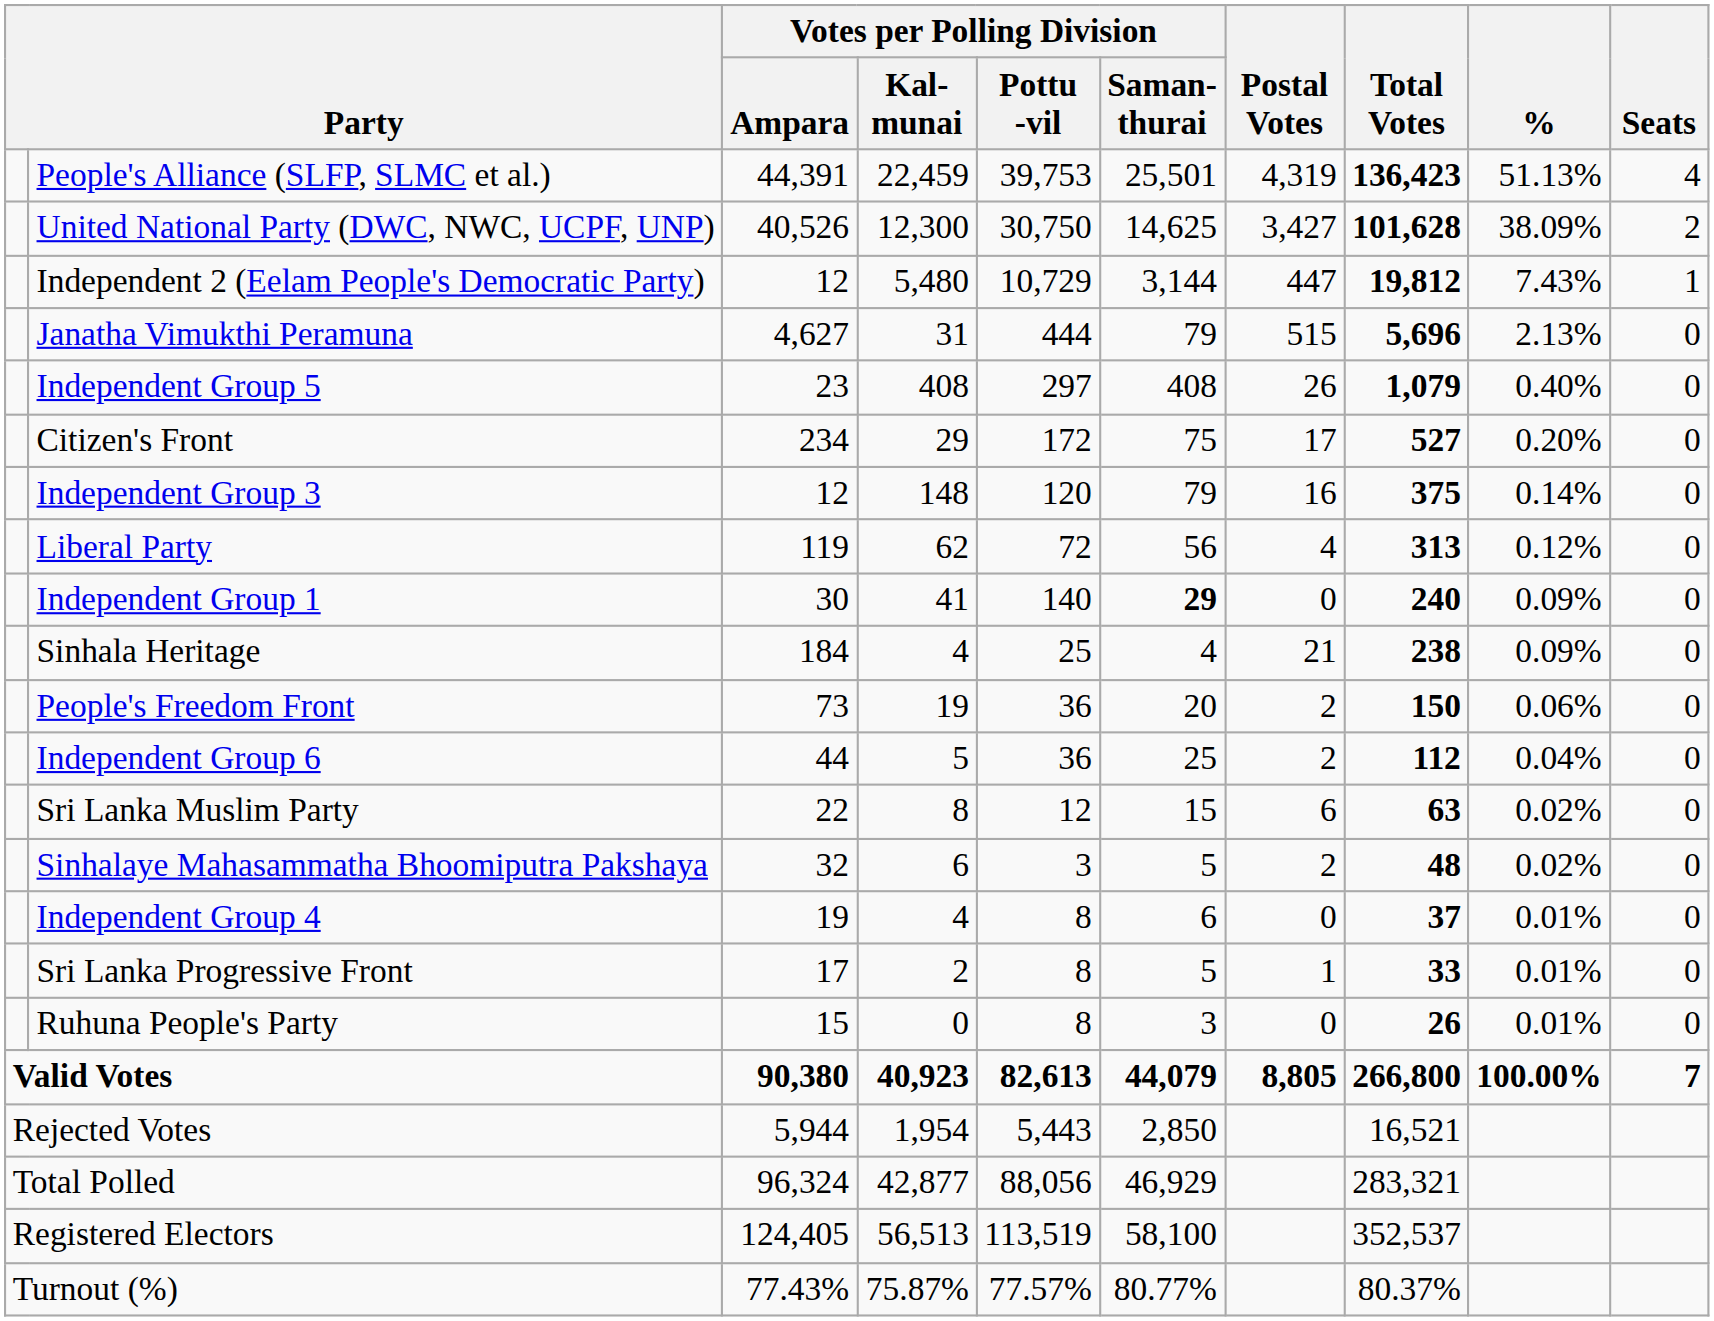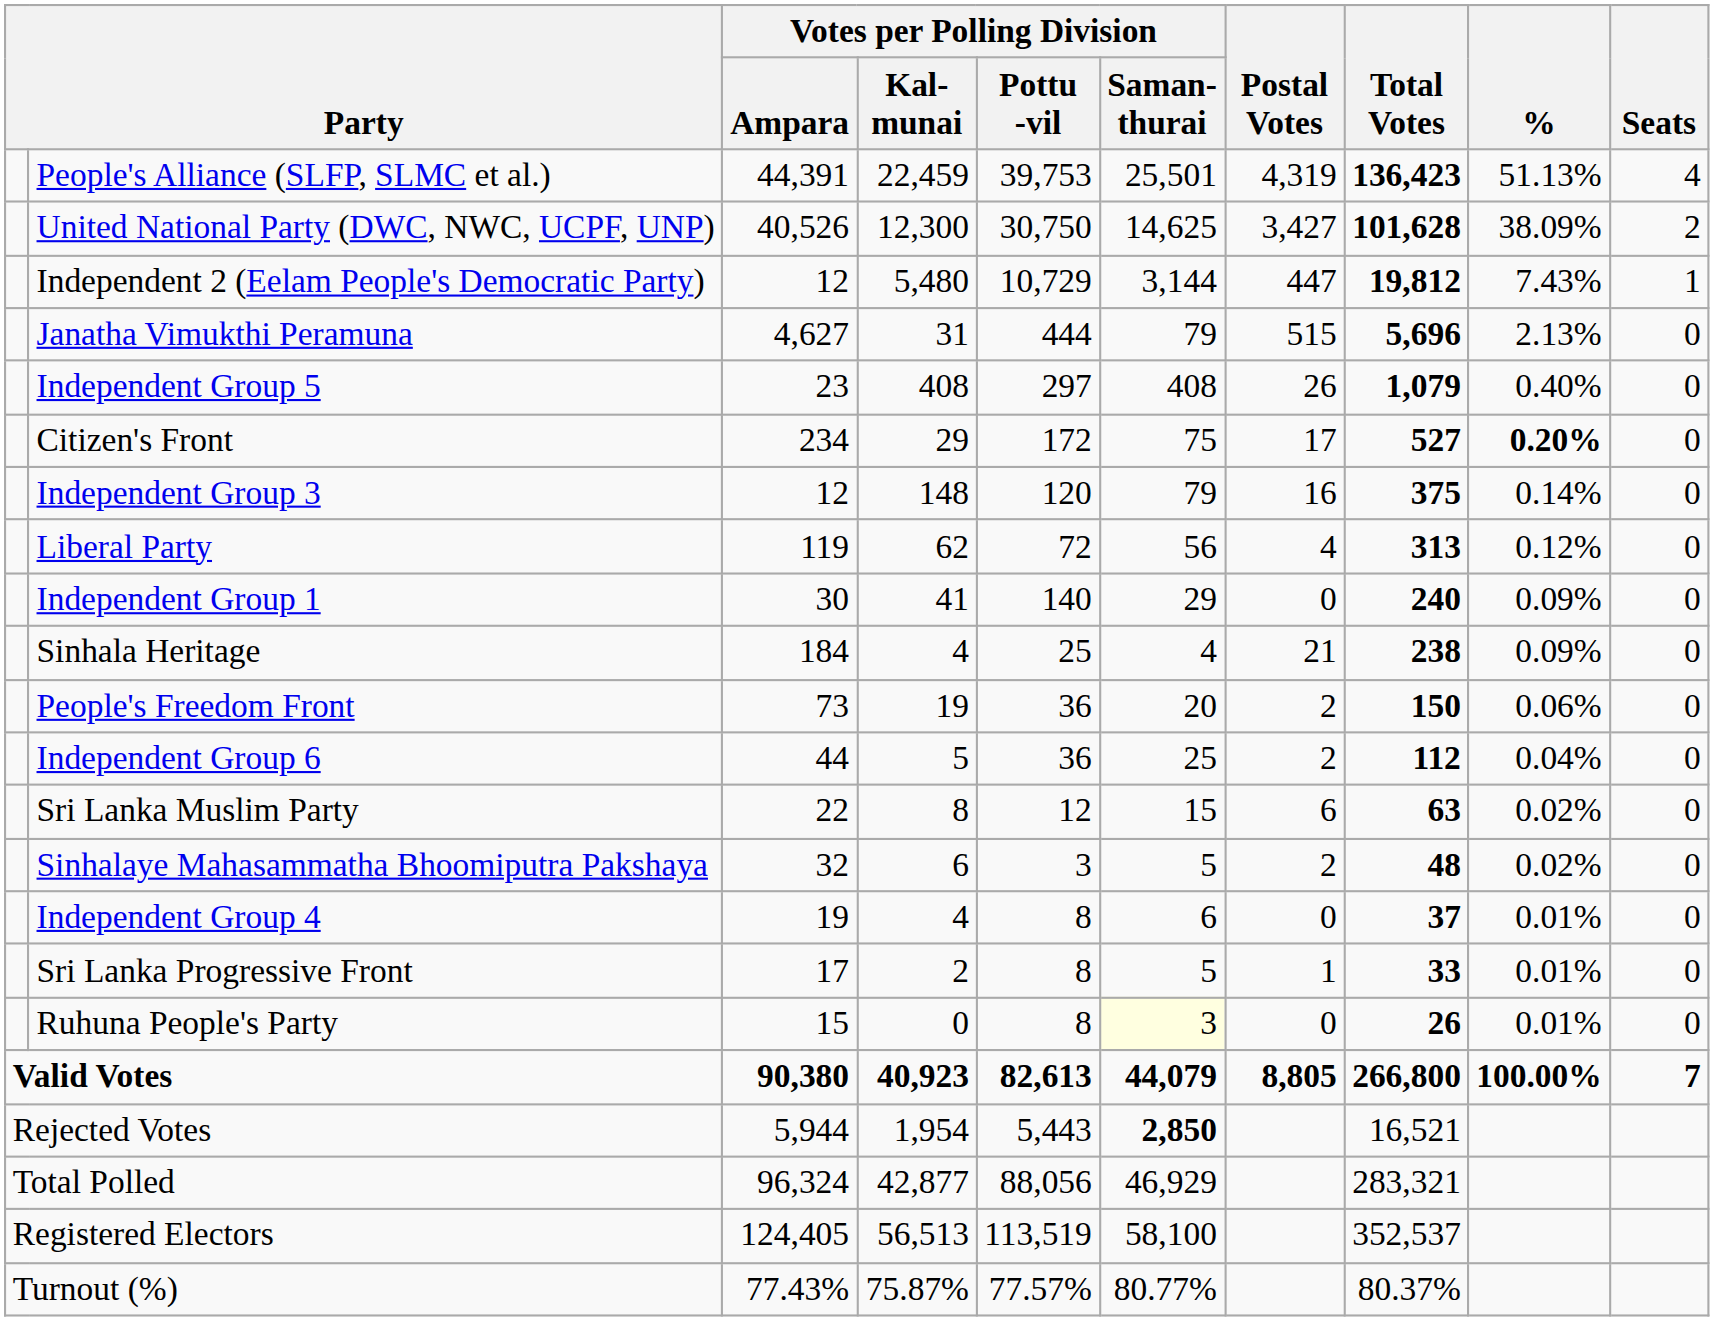(1558, 439) normal -> (1556, 439) bold
(1200, 598) bold -> (1200, 598) normal
(1208, 1023) no background -> (1208, 1023) lightyellow background
(1179, 1129) normal -> (1179, 1129) bold
